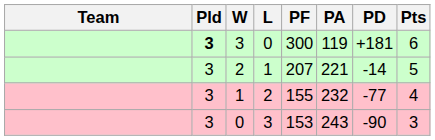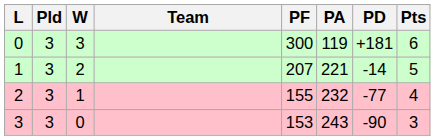columns swapped: (98, 17) <-> (268, 17)
(209, 43) bold -> (49, 43) normal
